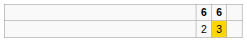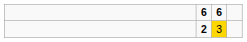(204, 29) normal -> (204, 29) bold
